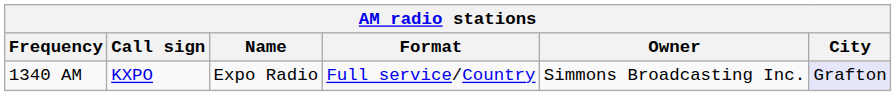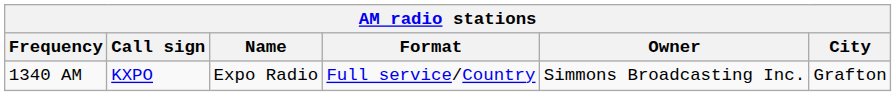(850, 76) lavender background -> (850, 76) no background
